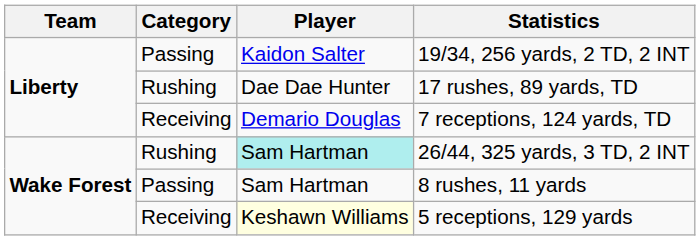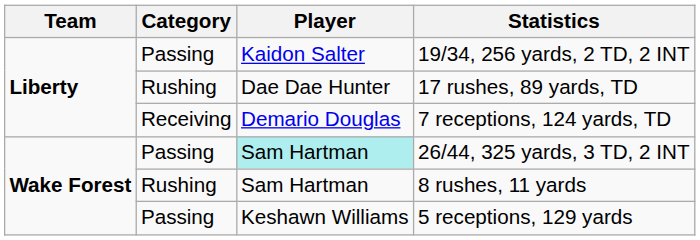(179, 152) Rushing -> (178, 152) Passing
(178, 185) Passing -> (179, 185) Rushing
(186, 217) Receiving -> (178, 217) Passing
(325, 217) lightyellow background -> (325, 217) no background
